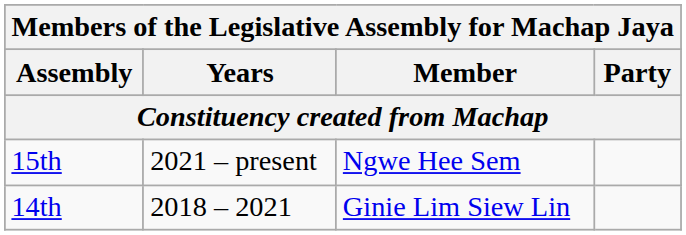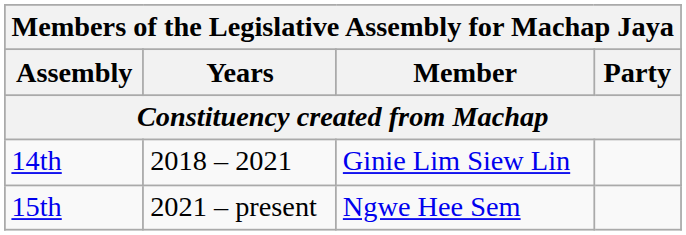rows swapped: (37, 206) <-> (37, 161)
